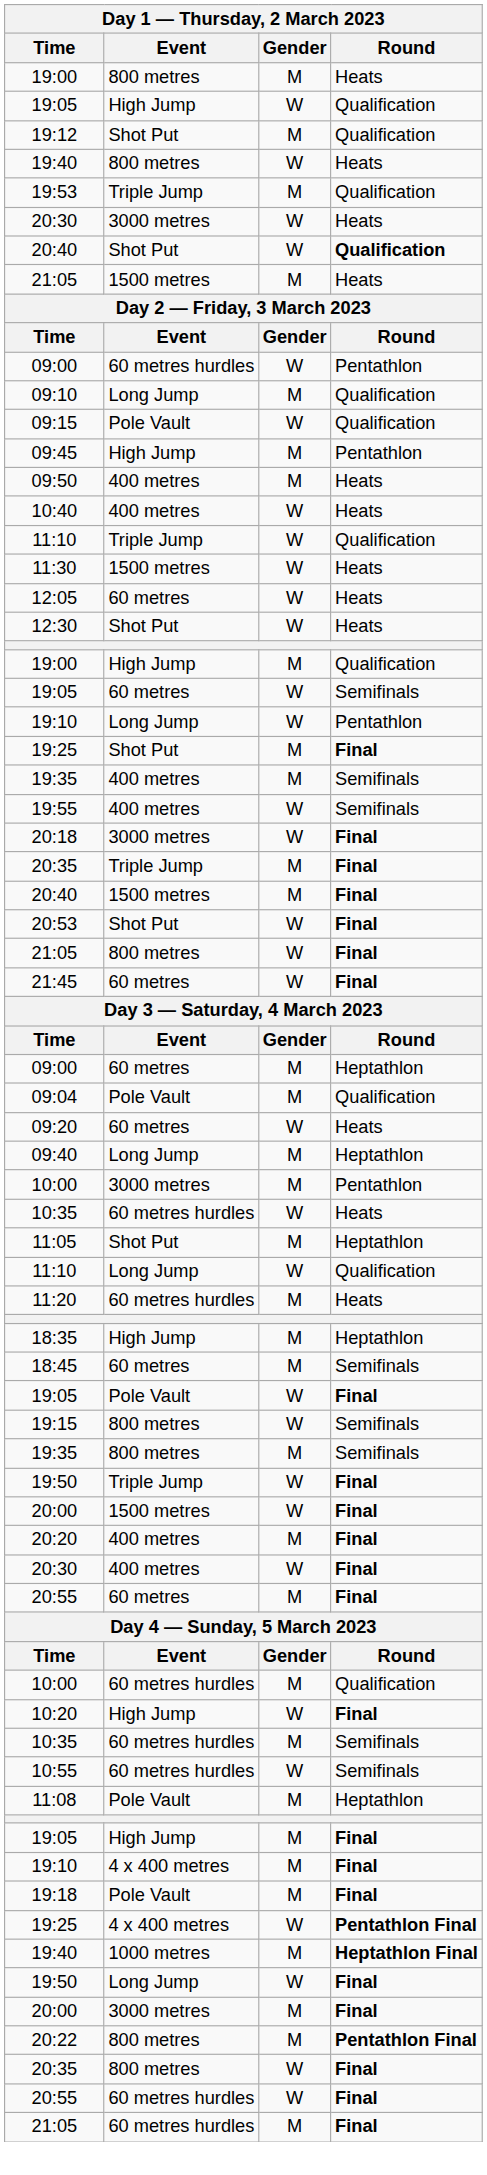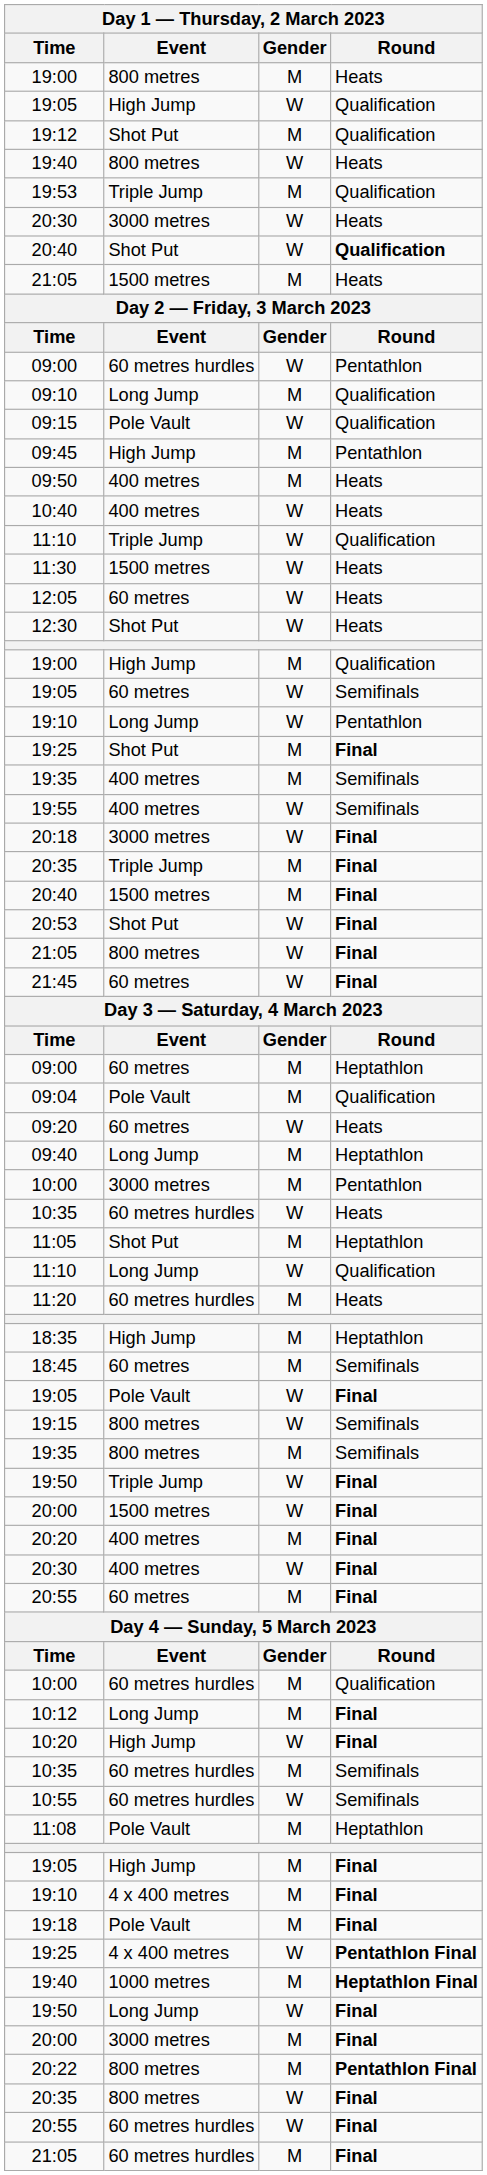+ row: (54, 1713)
